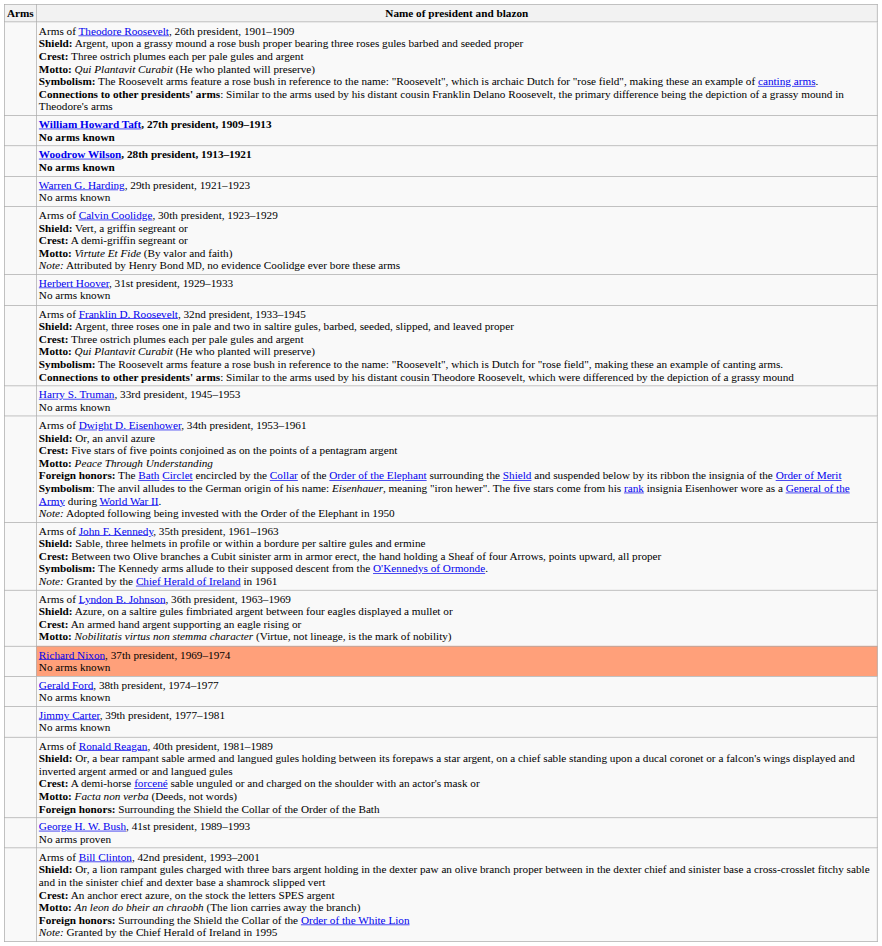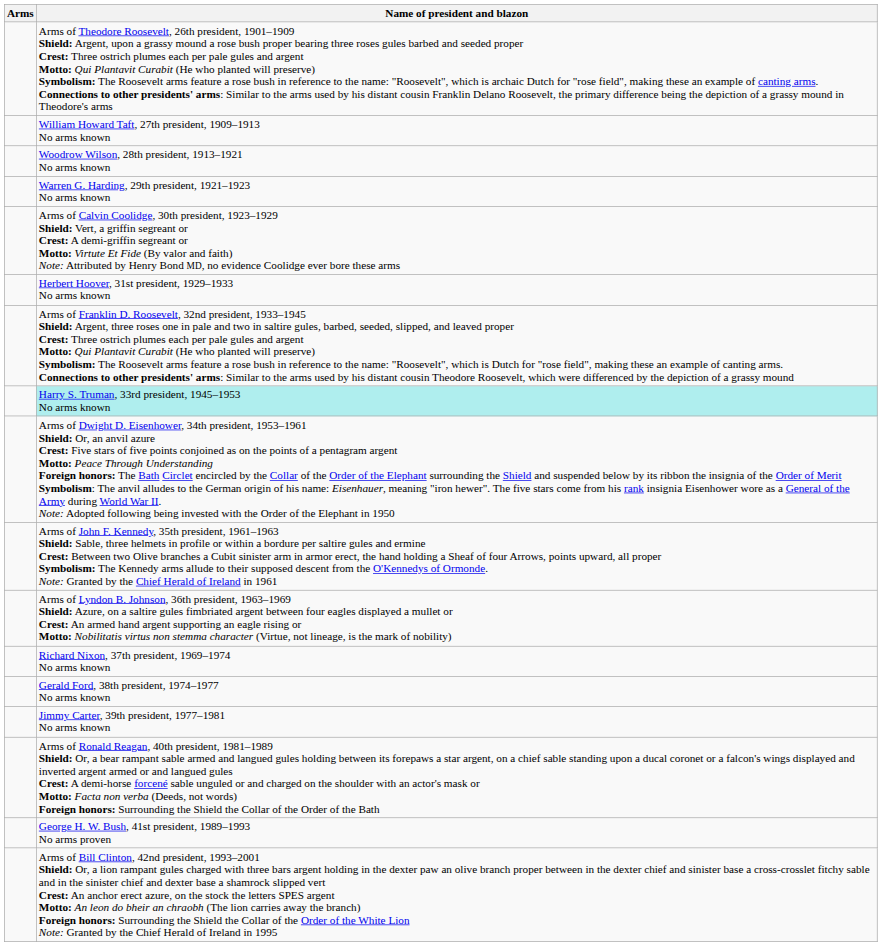(155, 130) bold -> (149, 130) normal
(145, 161) bold -> (141, 161) normal
(140, 401) no background -> (140, 401) paleturquoise background
(135, 661) lightsalmon background -> (135, 661) no background
